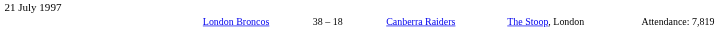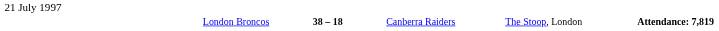(328, 21) normal -> (328, 21) bold
(678, 21) normal -> (676, 21) bold
